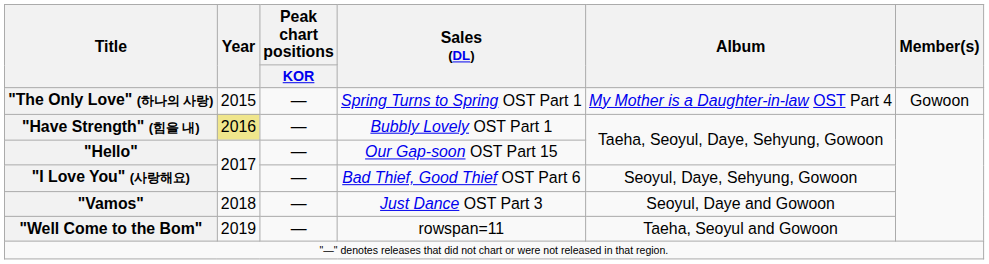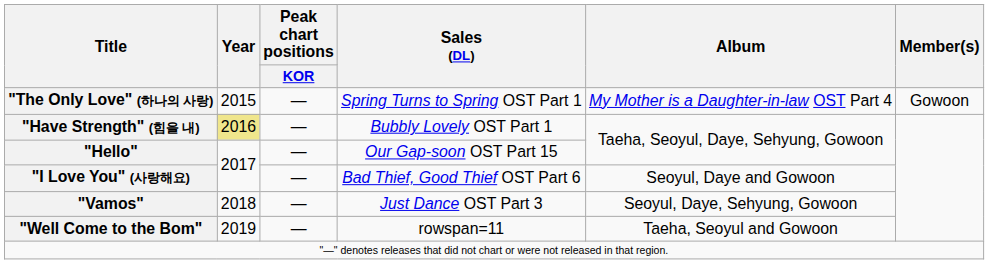(741, 178) Seoyul, Daye, Sehyung, Gowoon -> (741, 178) Seoyul, Daye and Gowoon
(741, 203) Seoyul, Daye and Gowoon -> (741, 203) Seoyul, Daye, Sehyung, Gowoon
